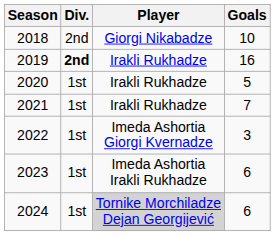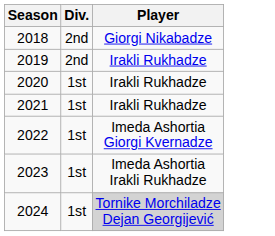- column: (247, 15)
(77, 60) bold -> (77, 60) normal
